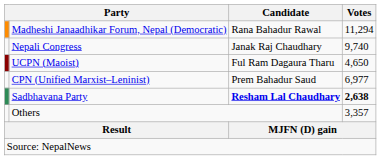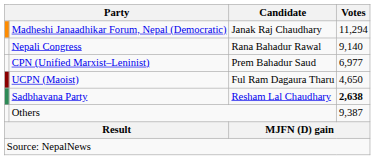(276, 29) Rana Bahadur Rawal -> (277, 29) Janak Raj Chaudhary
(277, 46) Janak Raj Chaudhary -> (276, 46) Rana Bahadur Rawal
(357, 46) 9,740 -> (351, 46) 9,140
rows swapped: (81, 79) <-> (45, 63)
(286, 96) bold -> (281, 96) normal
(357, 113) 3,357 -> (351, 113) 9,387
